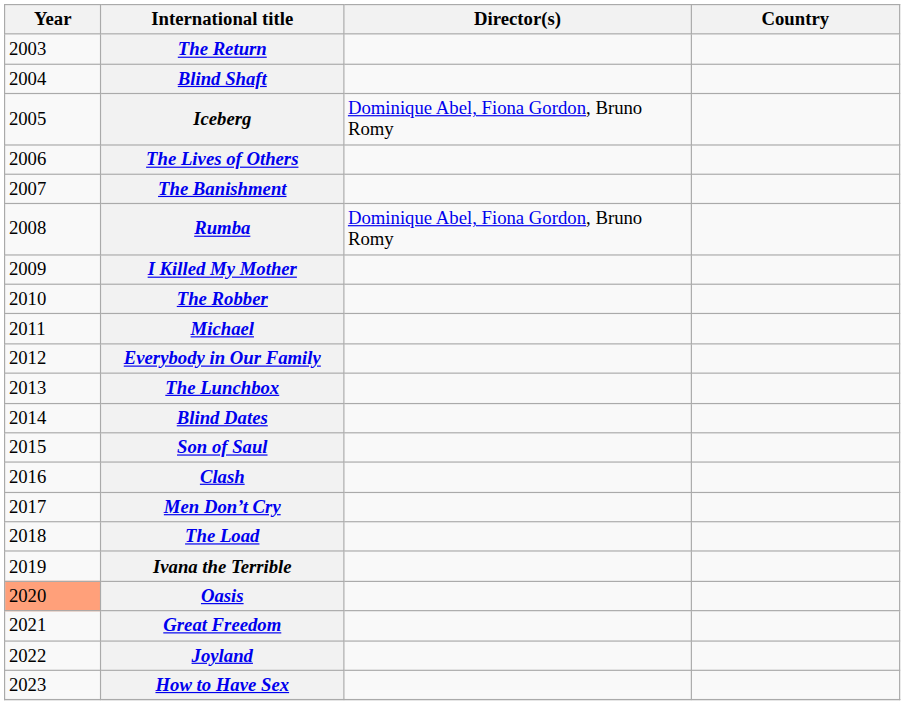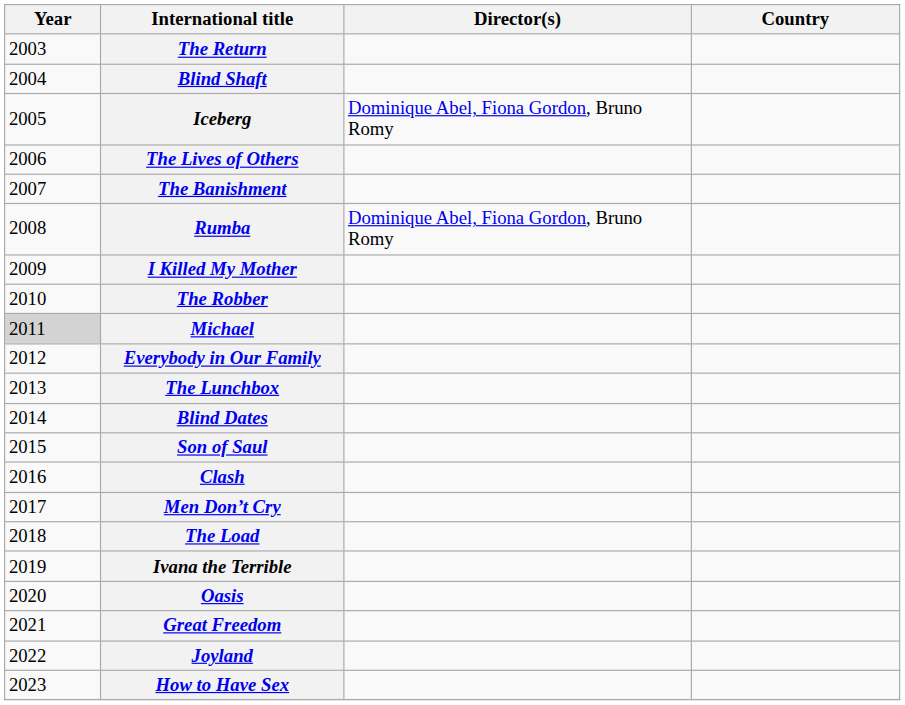(27, 328) no background -> (27, 328) lightgrey background
(28, 595) lightsalmon background -> (28, 595) no background
